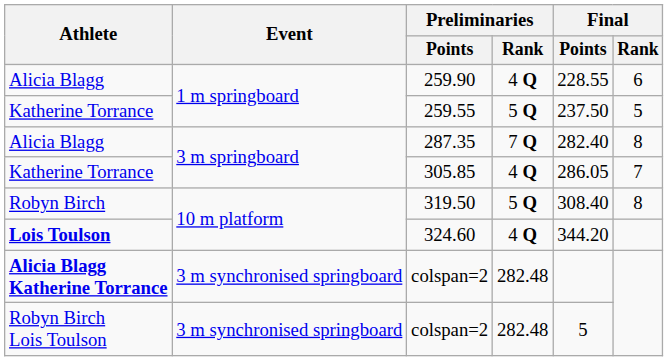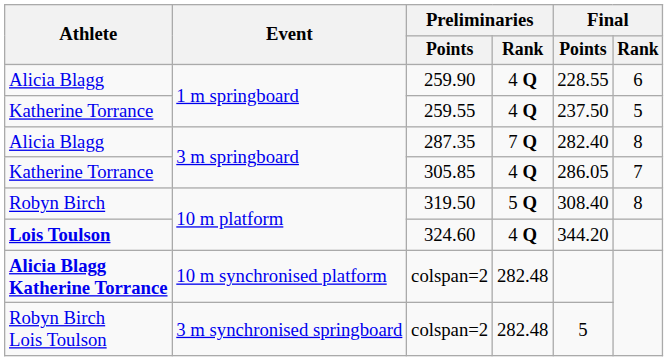(523, 111) 5 Q -> (523, 111) 4 Q
(289, 276) 3 m synchronised springboard -> (282, 276) 10 m synchronised platform
